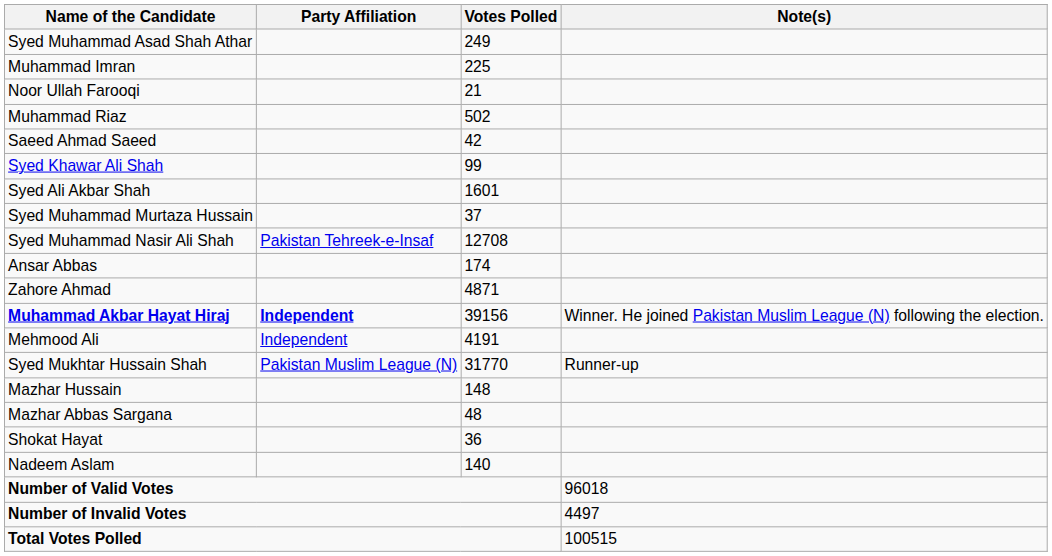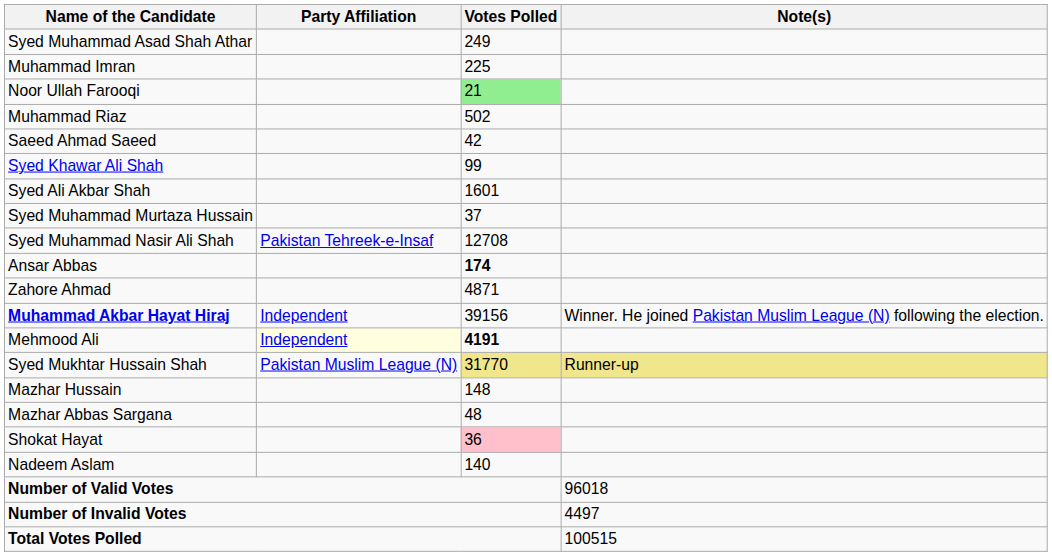(473, 91) no background -> (473, 91) lightgreen background
(477, 265) normal -> (477, 265) bold
(307, 315) bold -> (304, 315) normal
(304, 340) no background -> (304, 340) lightyellow background
(482, 340) normal -> (482, 340) bold
(486, 365) no background -> (486, 365) khaki background
(602, 365) no background -> (602, 365) khaki background
(473, 439) no background -> (473, 439) pink background
